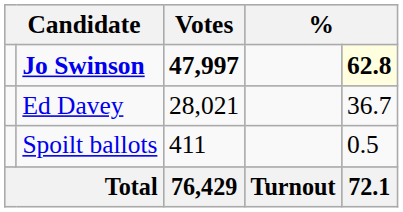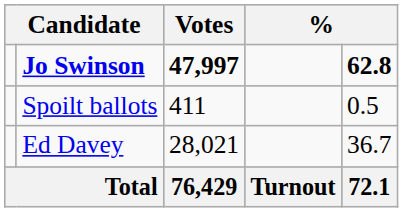(369, 65) lightyellow background -> (369, 65) no background
rows swapped: (73, 105) <-> (90, 145)
